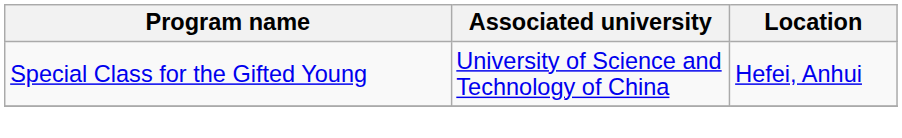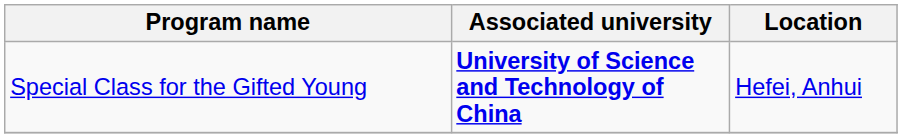(589, 73) normal -> (575, 86) bold
